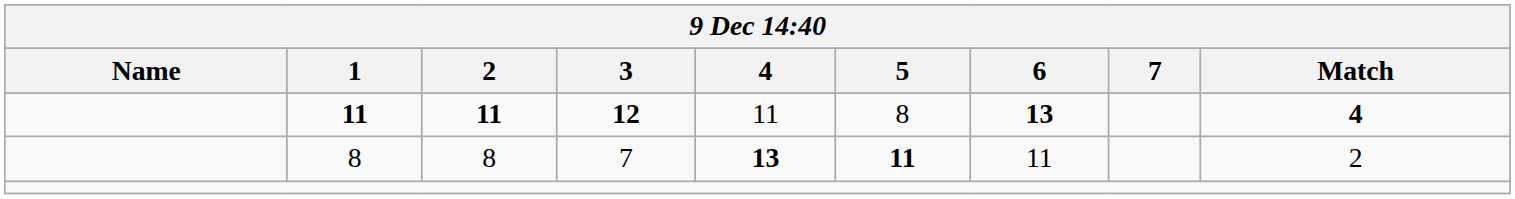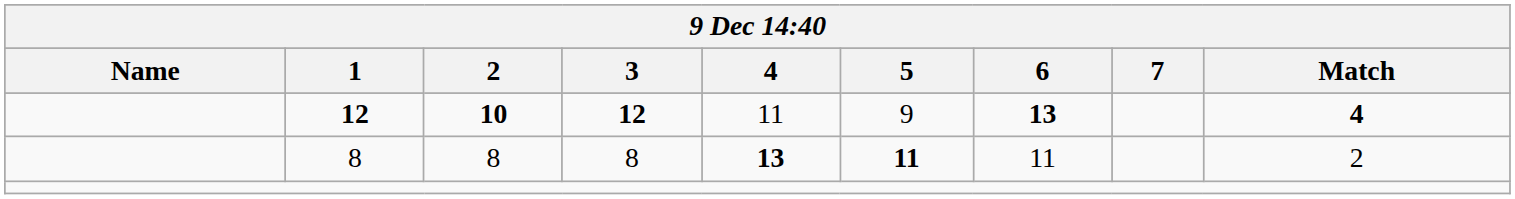(355, 114) 11 -> (355, 114) 12
(489, 114) 11 -> (493, 114) 10
(902, 114) 8 -> (907, 114) 9
(626, 158) 7 -> (632, 158) 8
